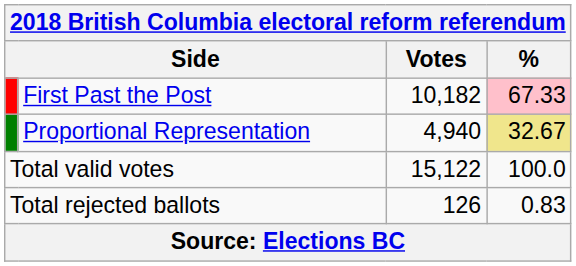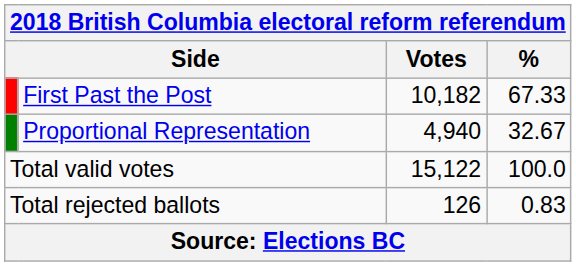(537, 95) pink background -> (537, 95) no background
(537, 132) khaki background -> (537, 132) no background
